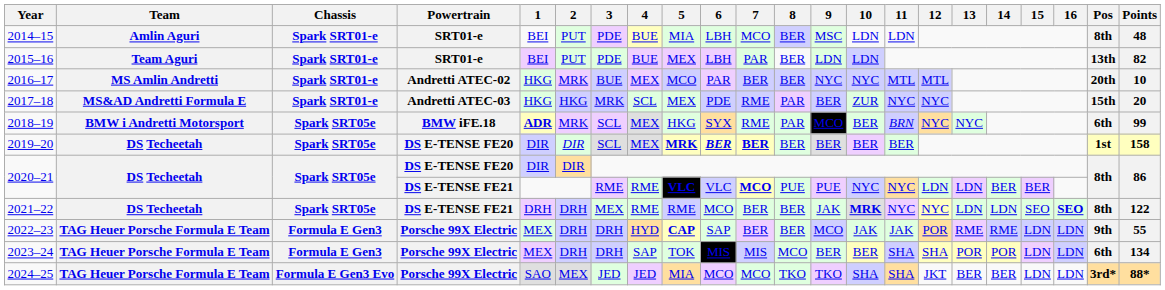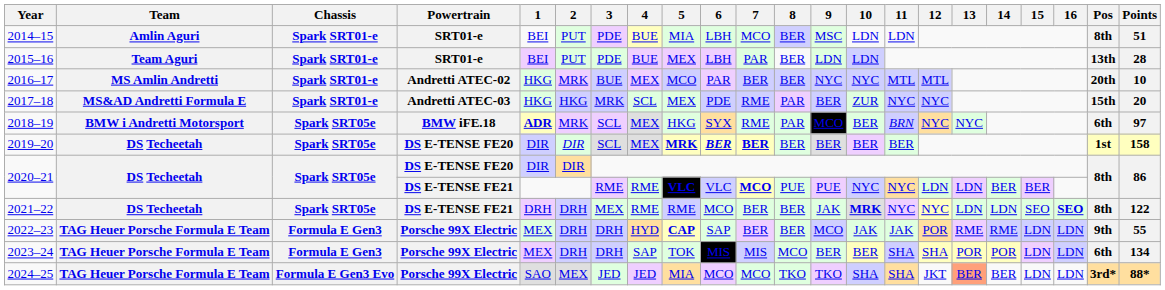(1140, 36) 48 -> (1140, 36) 51
(1140, 57) 82 -> (1140, 57) 28
(1140, 122) 99 -> (1140, 122) 97
(969, 273) no background -> (969, 273) lightsalmon background
